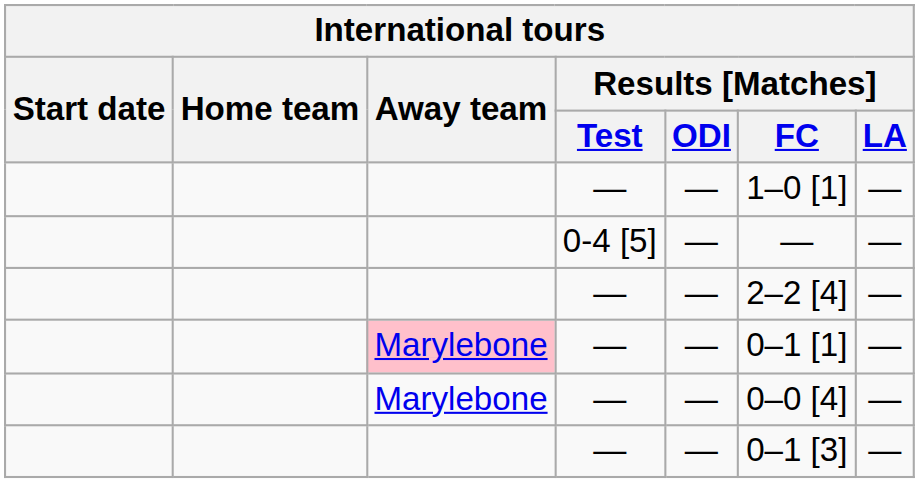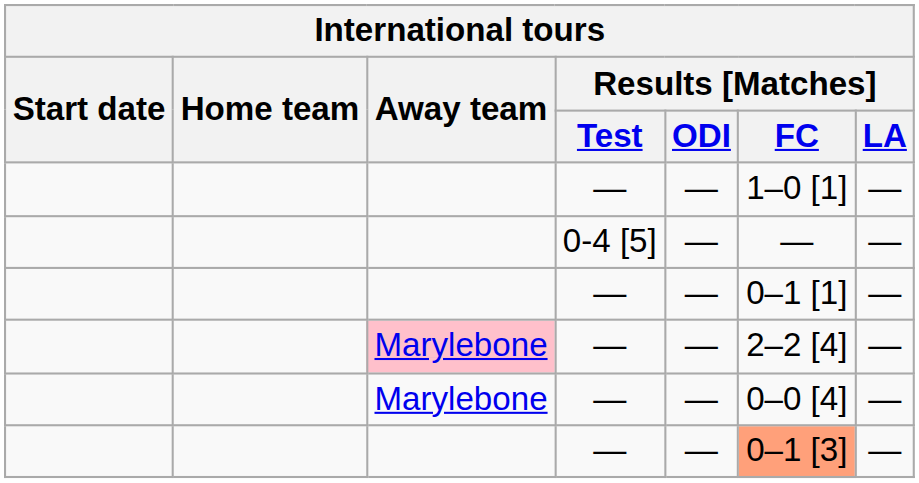(797, 293) 2–2 [4] -> (797, 293) 0–1 [1]
(797, 345) 0–1 [1] -> (797, 345) 2–2 [4]
(797, 450) no background -> (797, 450) lightsalmon background
